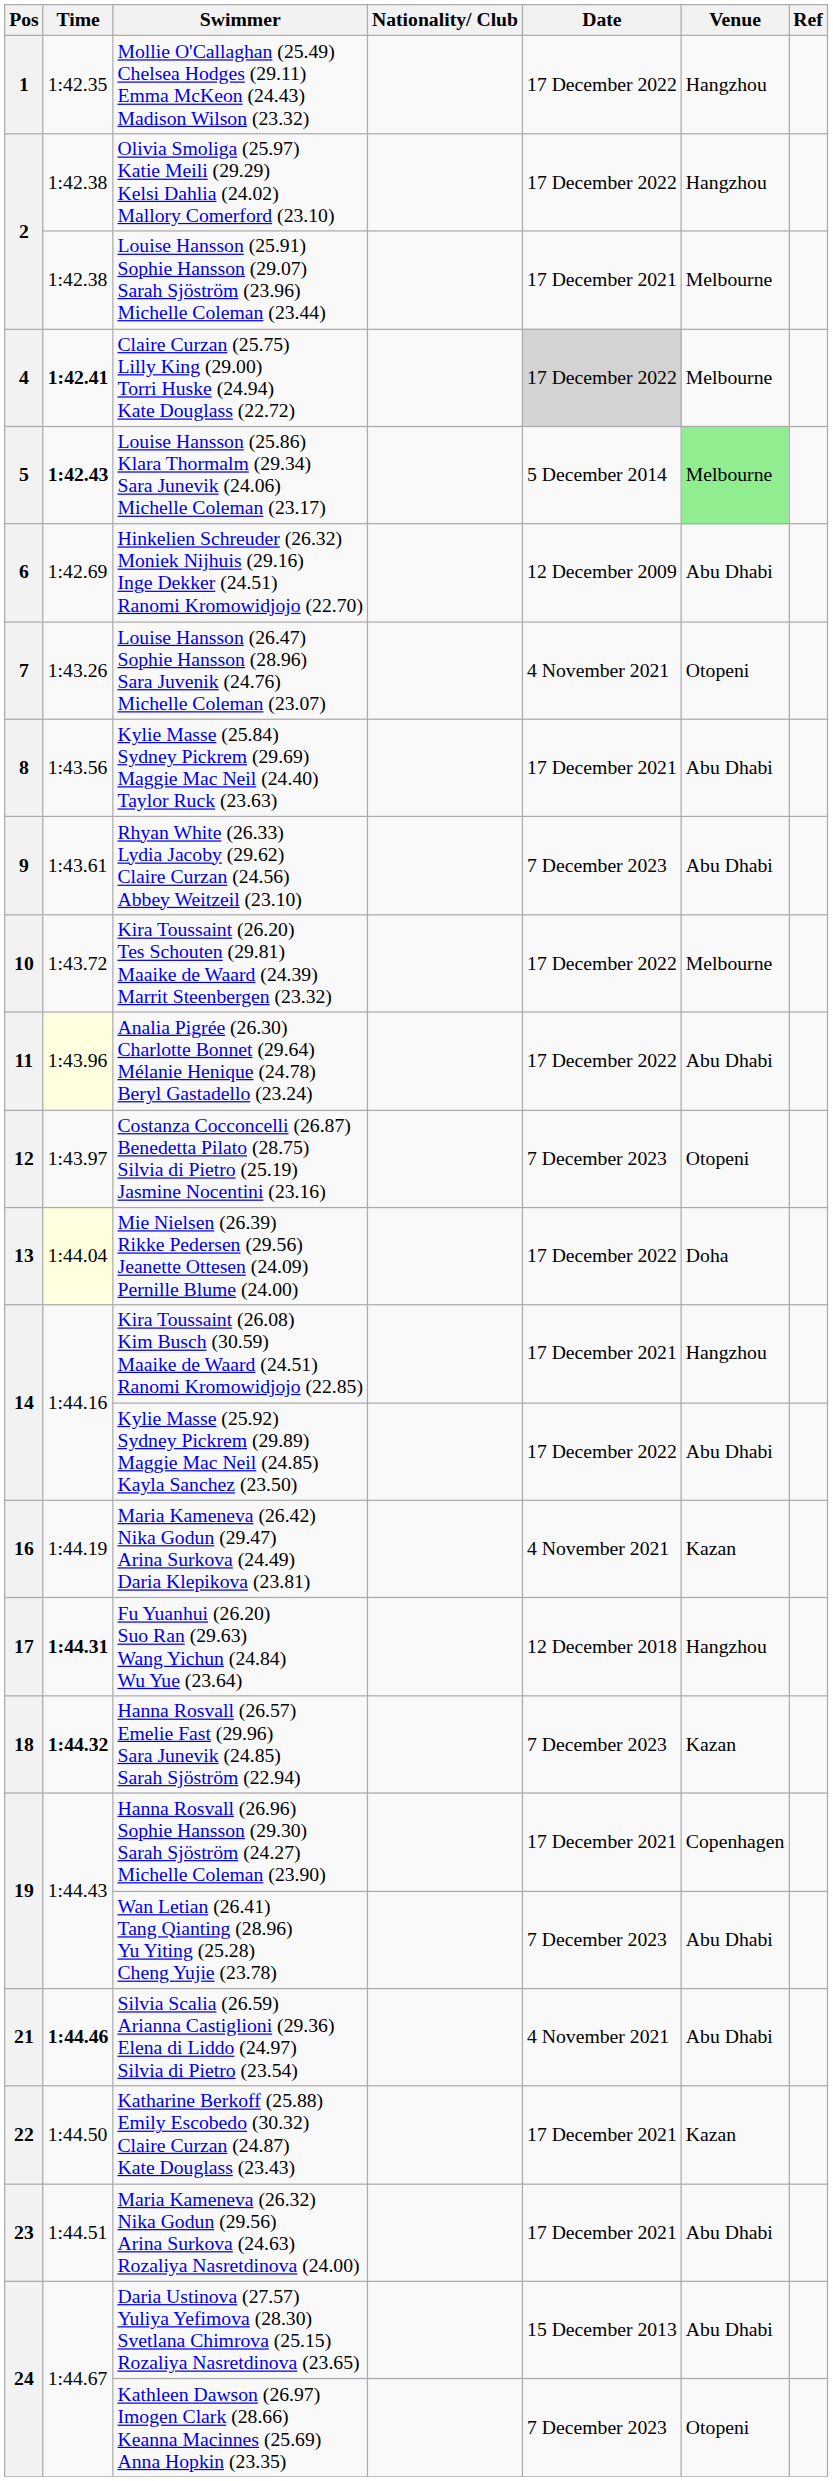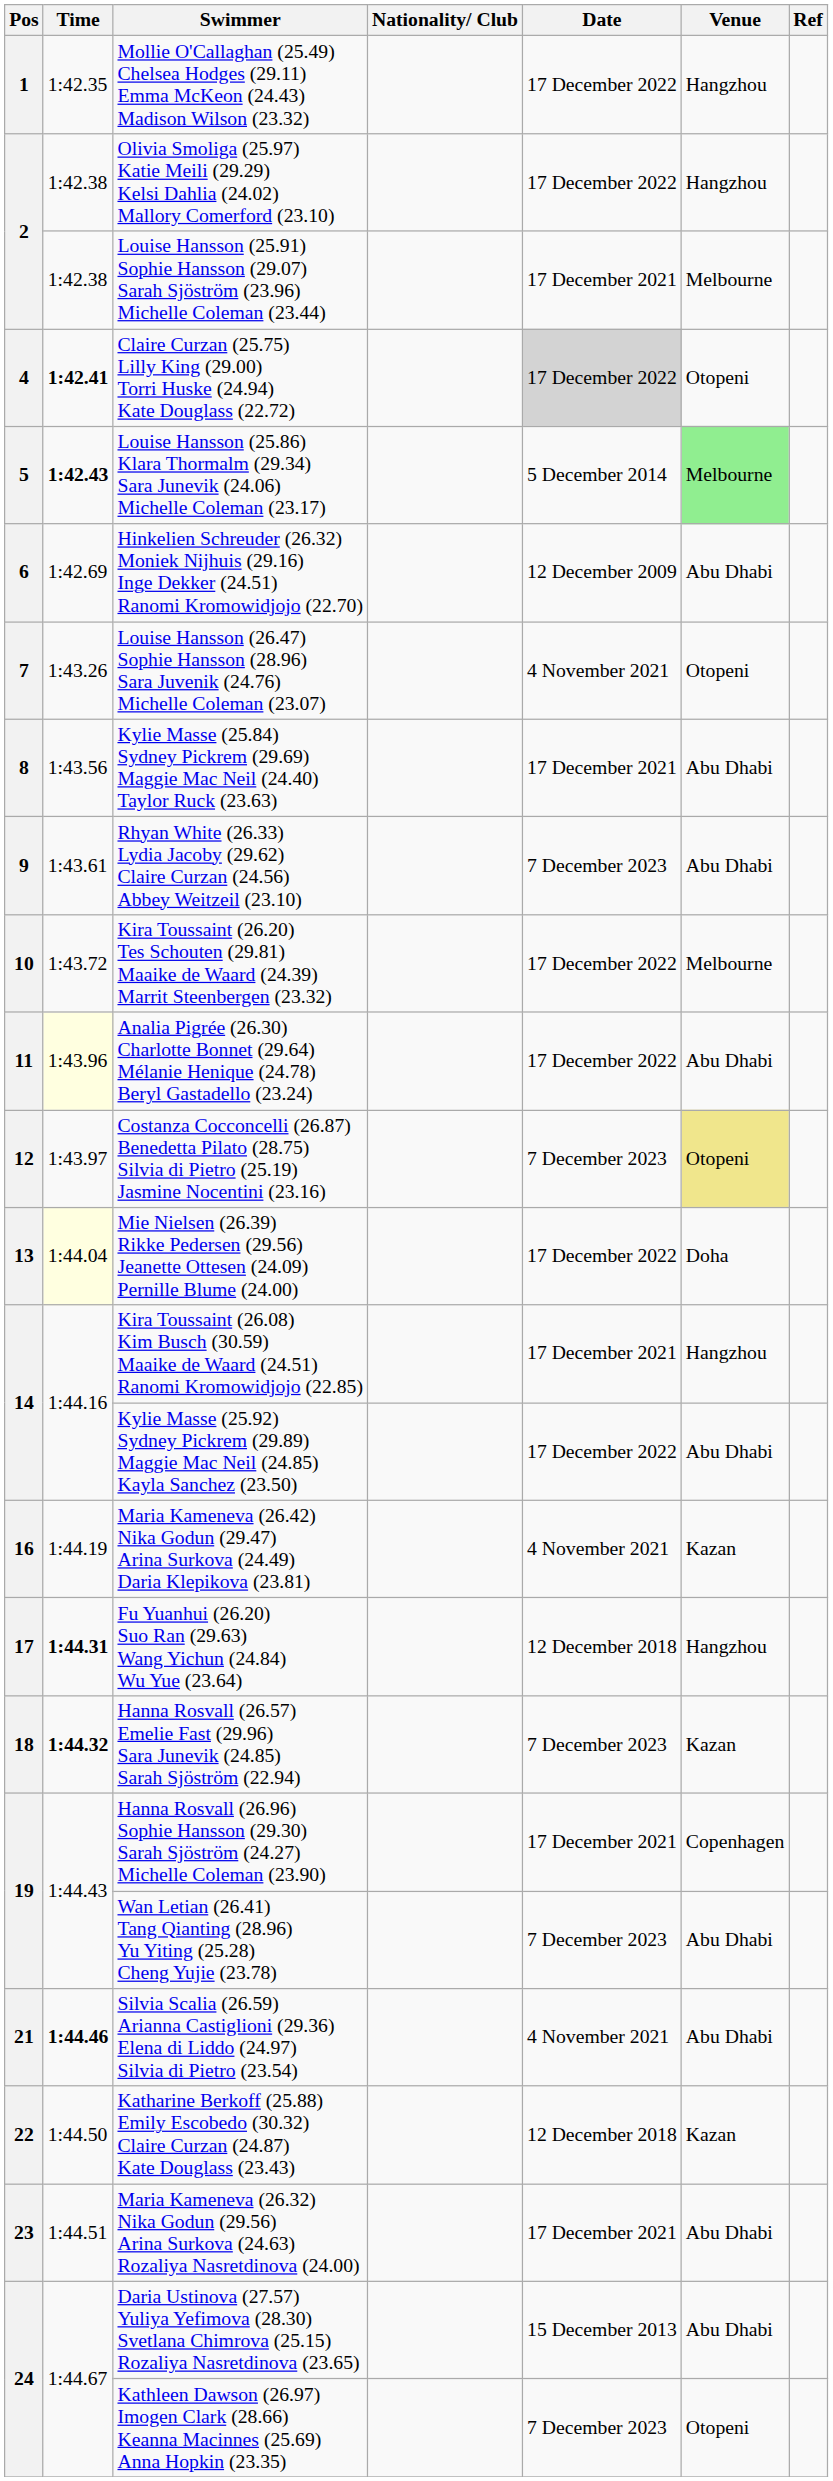(729, 377) Melbourne -> (718, 377) Otopeni
(718, 1158) no background -> (718, 1158) khaki background
(602, 2134) 17 December 2021 -> (602, 2134) 12 December 2018
